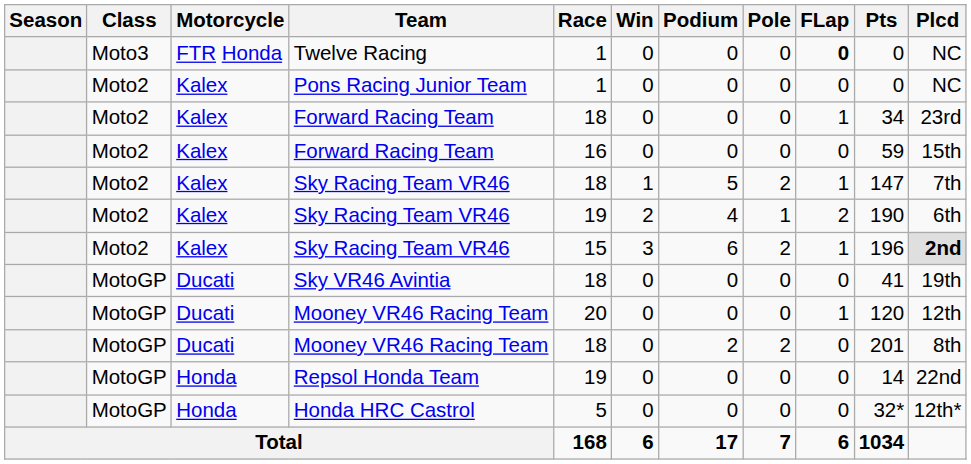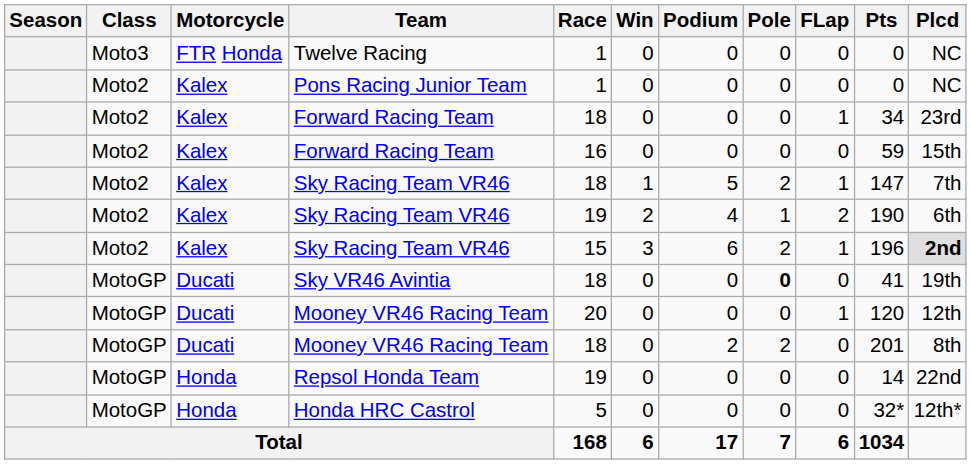(844, 53) bold -> (843, 53) normal
(785, 280) normal -> (785, 280) bold
